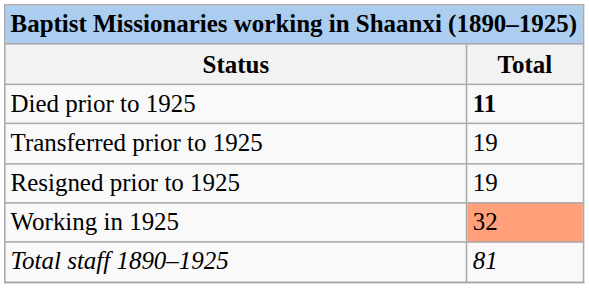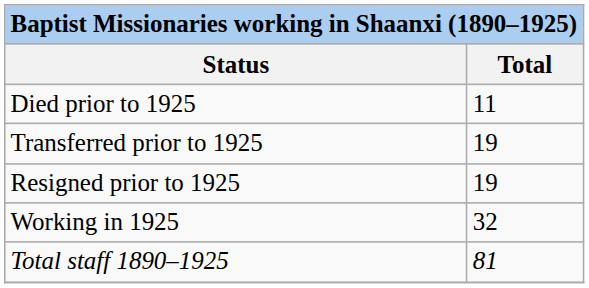(485, 103) bold -> (485, 103) normal
(485, 222) lightsalmon background -> (485, 222) no background
